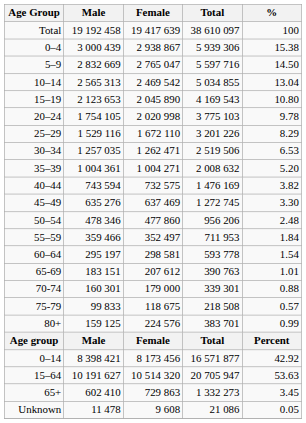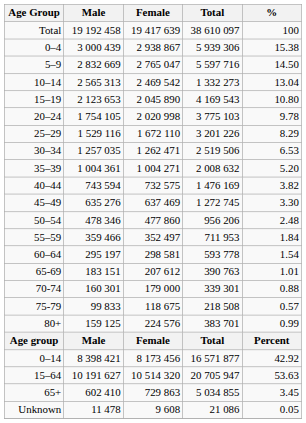(218, 82) 5 034 855 -> (218, 82) 1 332 273
(218, 392) 1 332 273 -> (218, 392) 5 034 855
